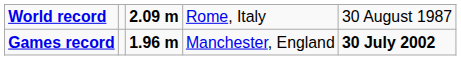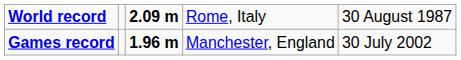(389, 42) bold -> (387, 42) normal
